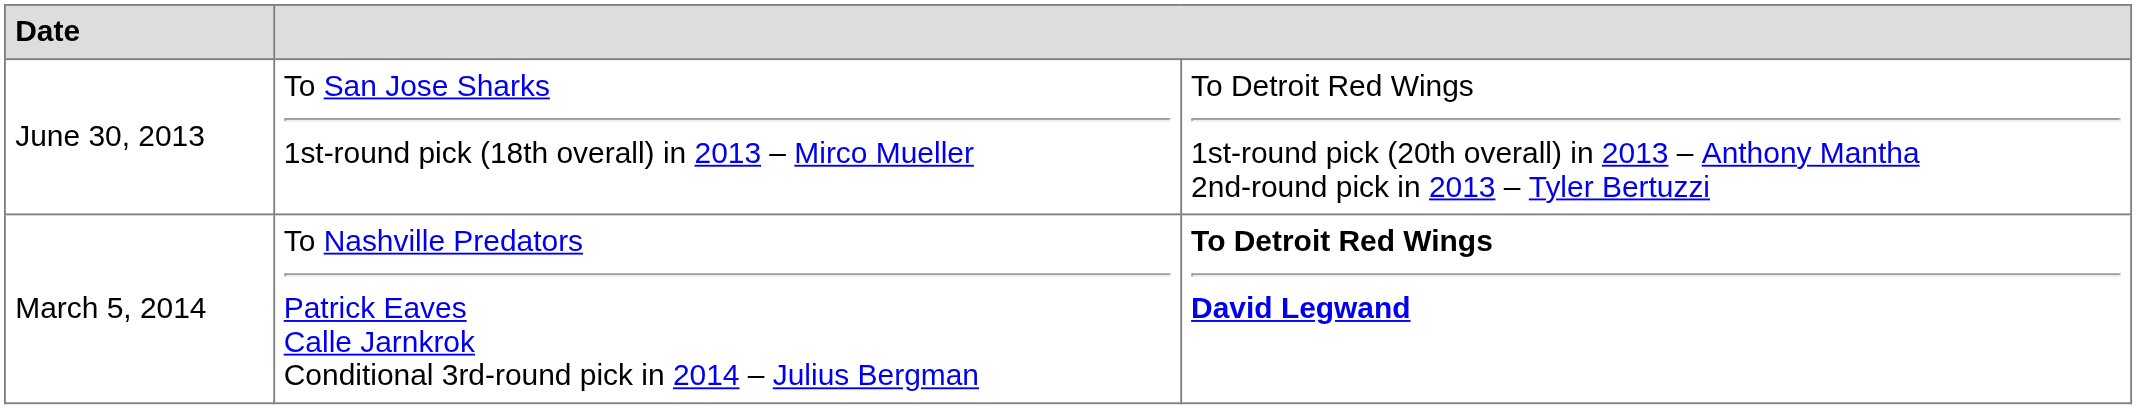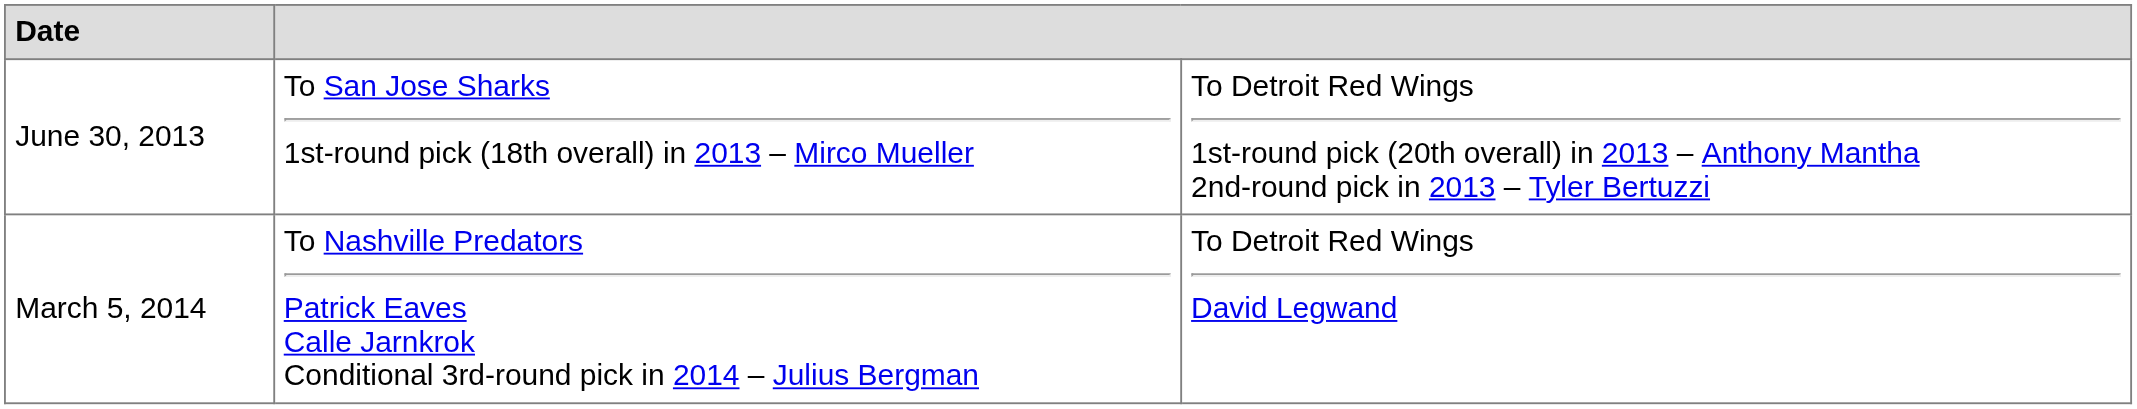(1656, 274) bold -> (1656, 274) normal
